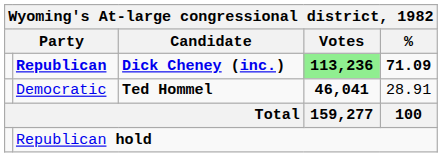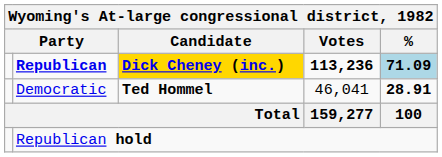(204, 66) no background -> (204, 66) gold background
(342, 66) lightgreen background -> (342, 66) no background
(409, 66) no background -> (409, 66) lightblue background
(342, 91) bold -> (342, 91) normal
(409, 91) normal -> (409, 91) bold
